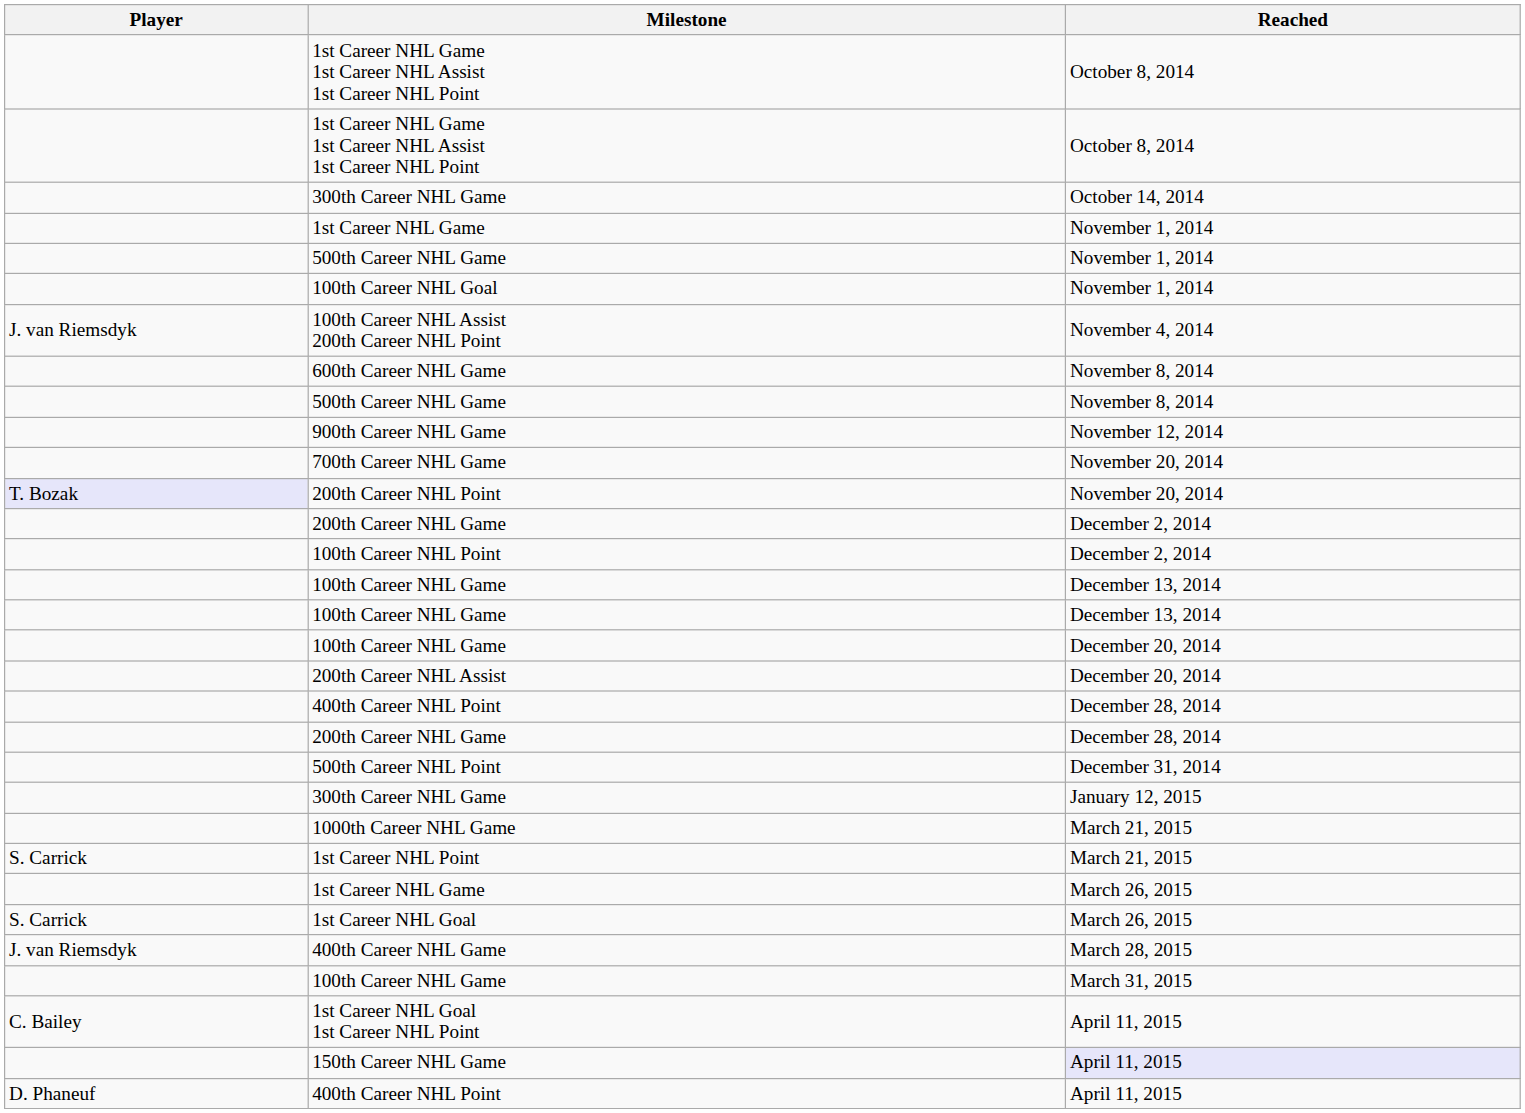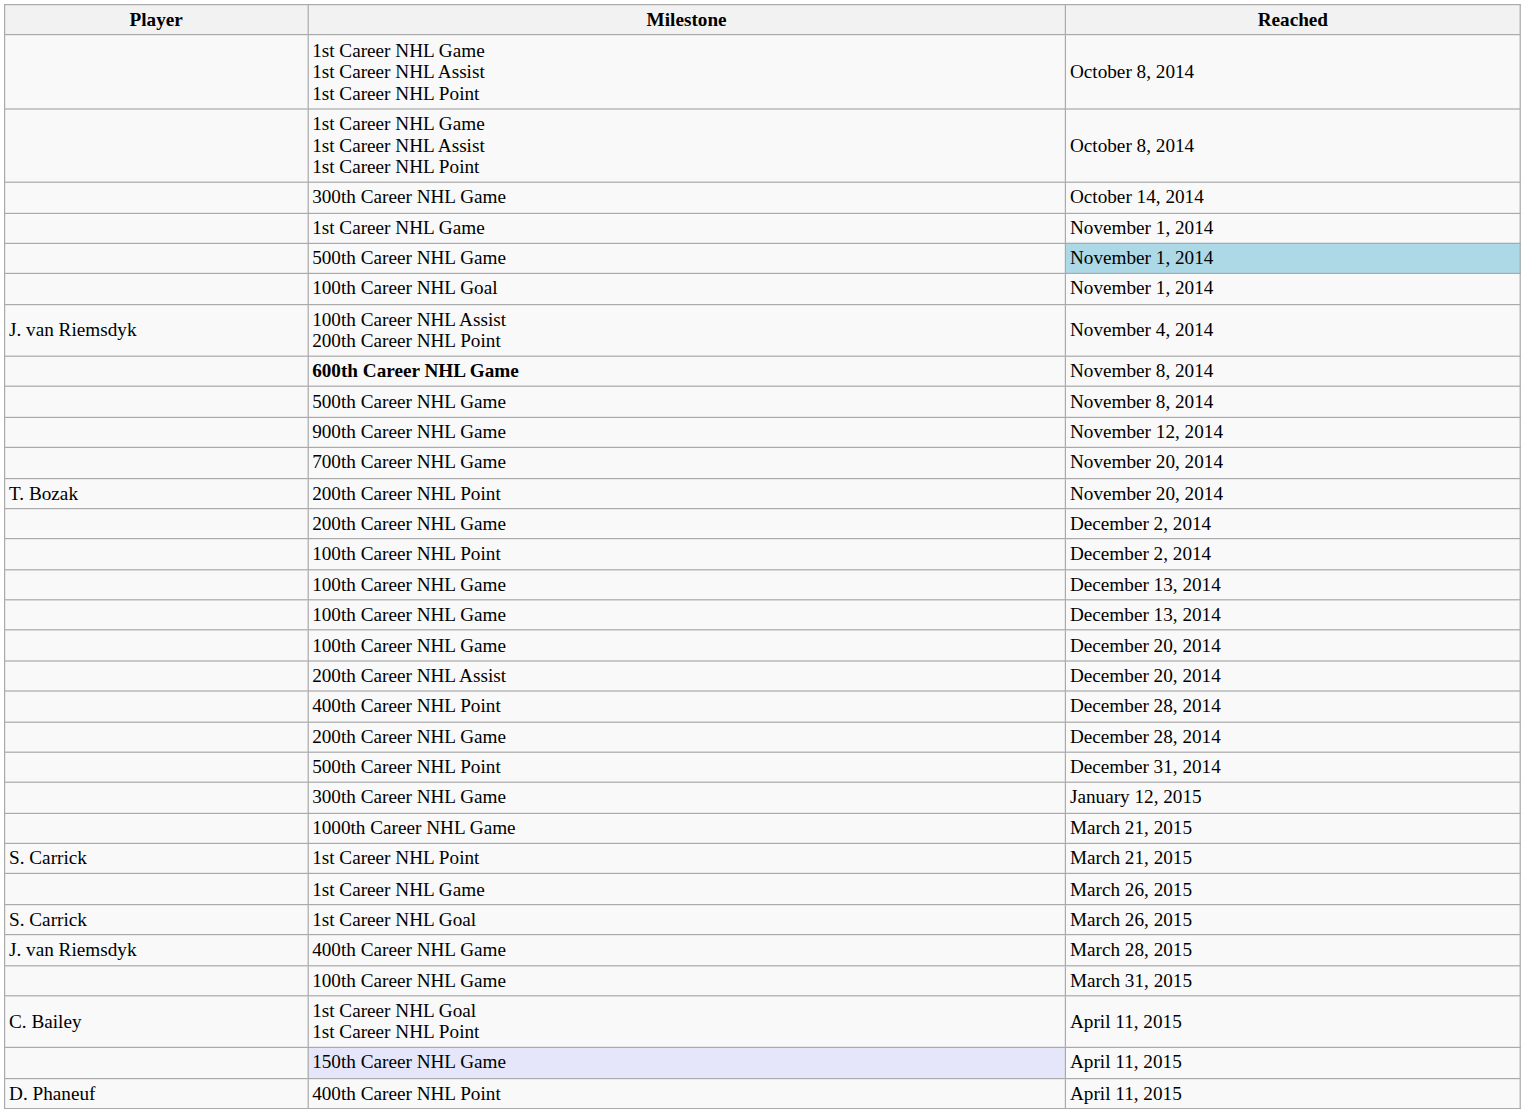(1142, 258) no background -> (1142, 258) lightblue background
(409, 371) normal -> (416, 371) bold
(44, 493) lavender background -> (44, 493) no background
(409, 1062) no background -> (409, 1062) lavender background
(1126, 1062) lavender background -> (1126, 1062) no background
